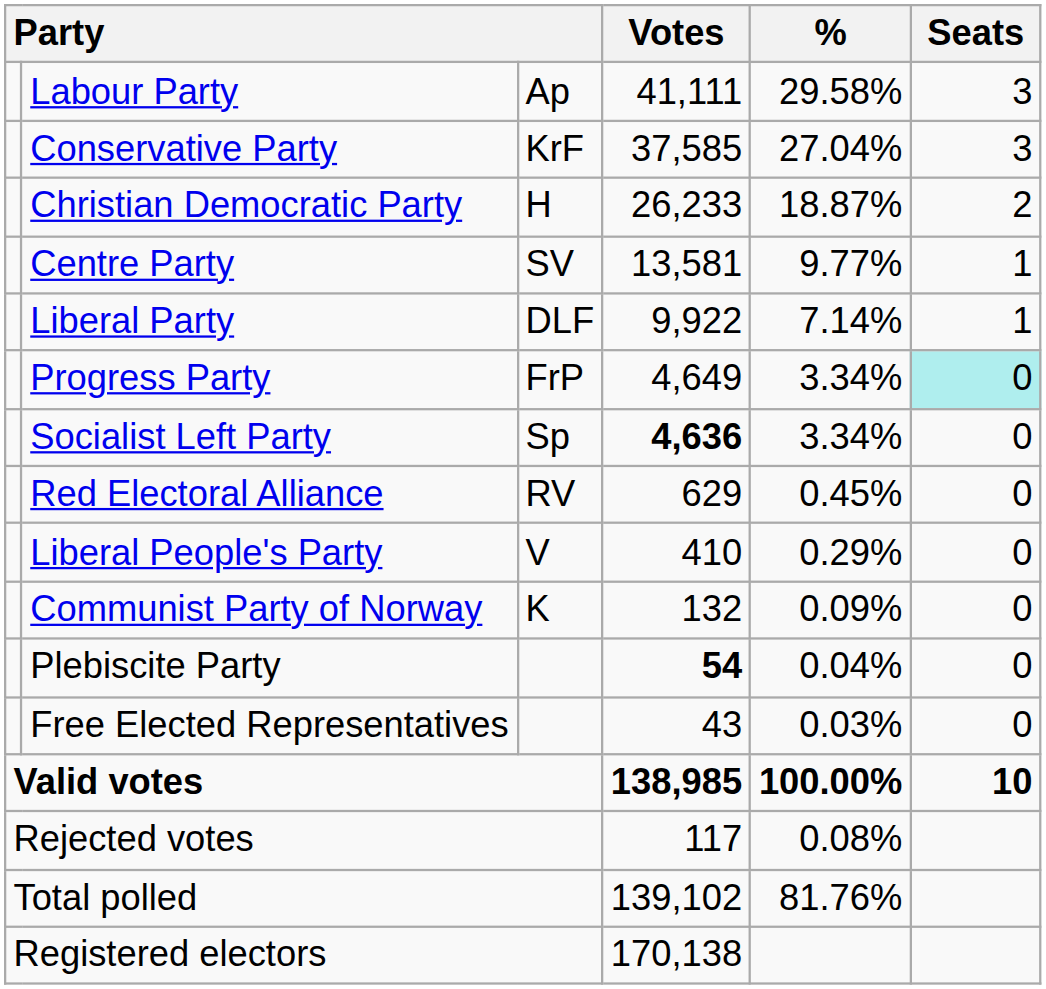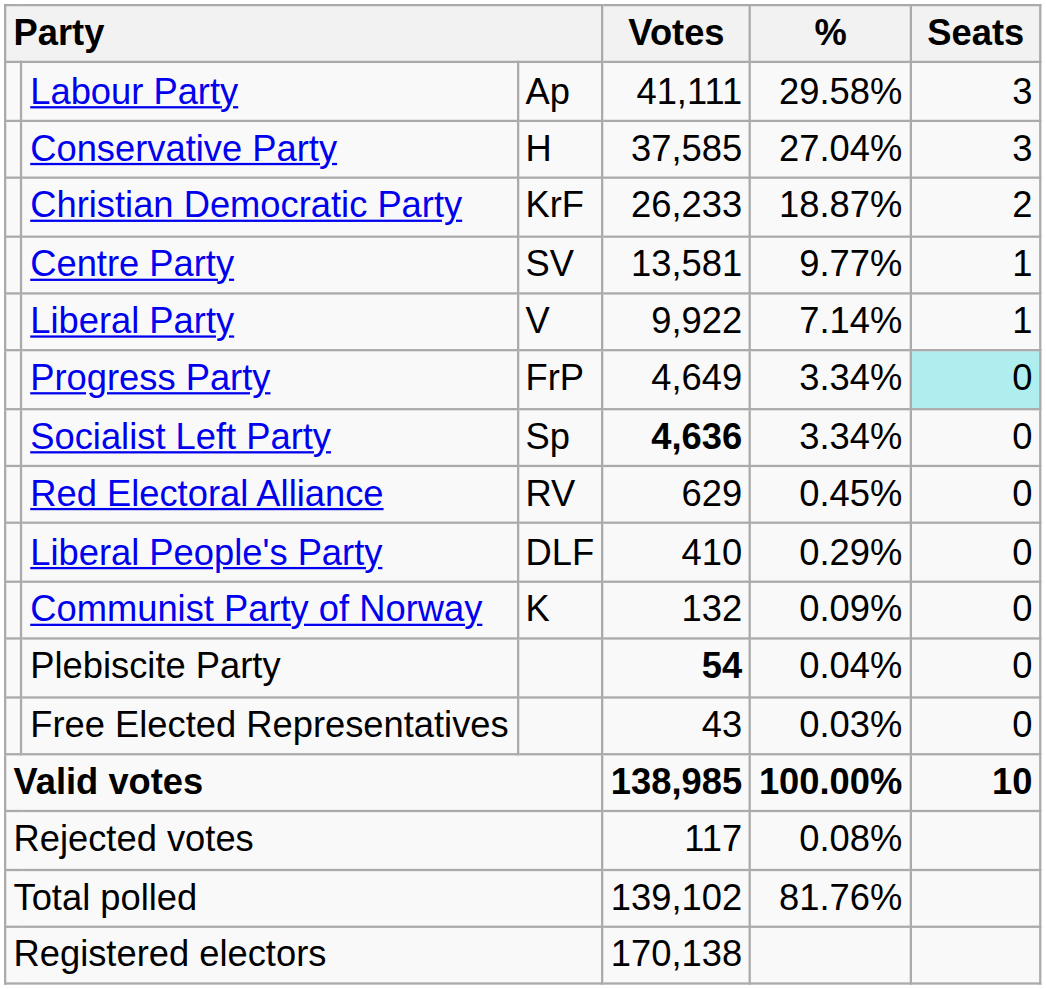(555, 148) KrF -> (539, 148) H
(539, 206) H -> (555, 206) KrF
(560, 321) DLF -> (538, 321) V
(538, 551) V -> (560, 551) DLF
